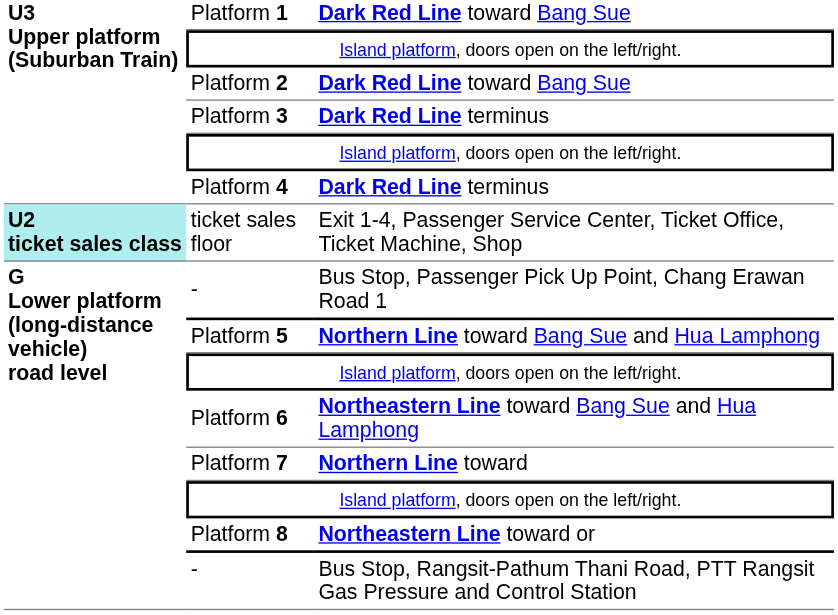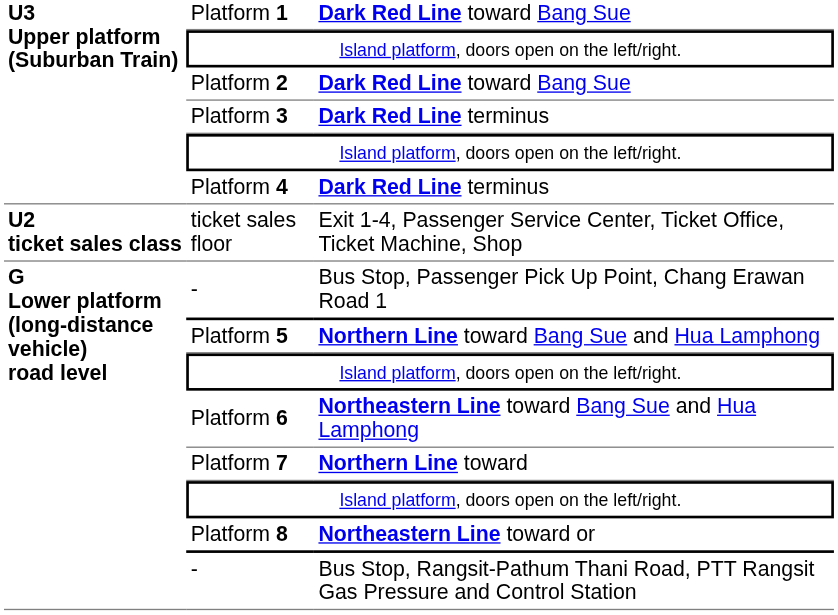(95, 232) paleturquoise background -> (95, 232) no background
